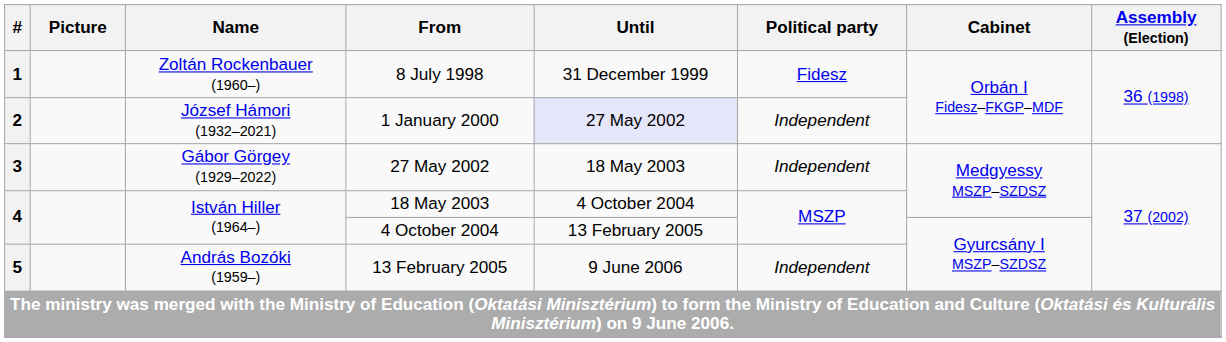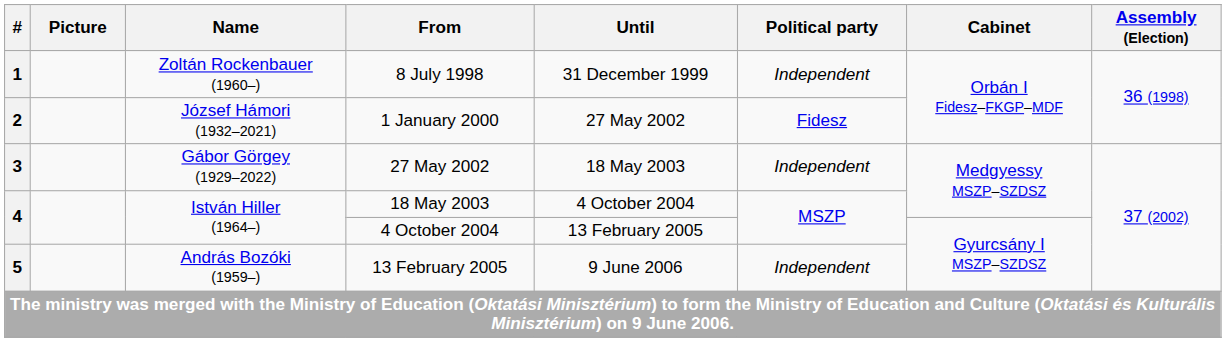(822, 74) Fidesz -> (822, 74) Independent
(635, 120) lavender background -> (635, 120) no background
(822, 120) Independent -> (822, 120) Fidesz
